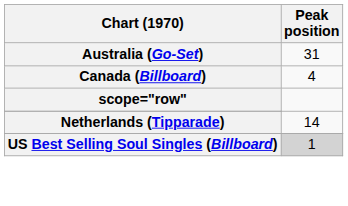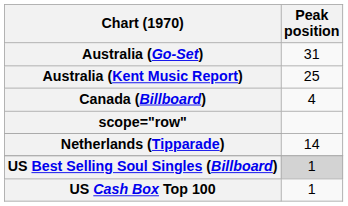+ row: (143, 76)
+ row: (143, 189)
